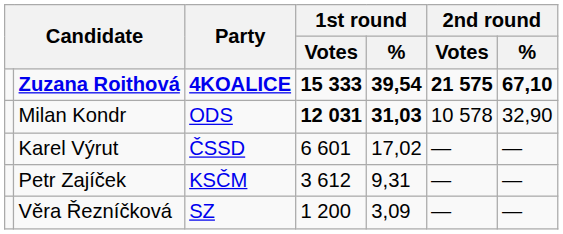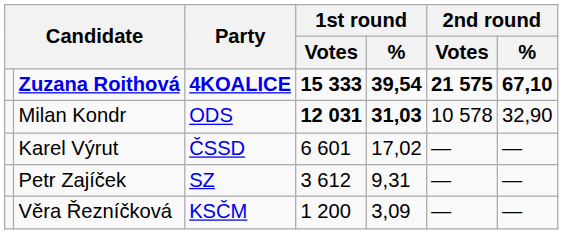(218, 180) KSČM -> (202, 180) SZ
(202, 212) SZ -> (218, 212) KSČM
